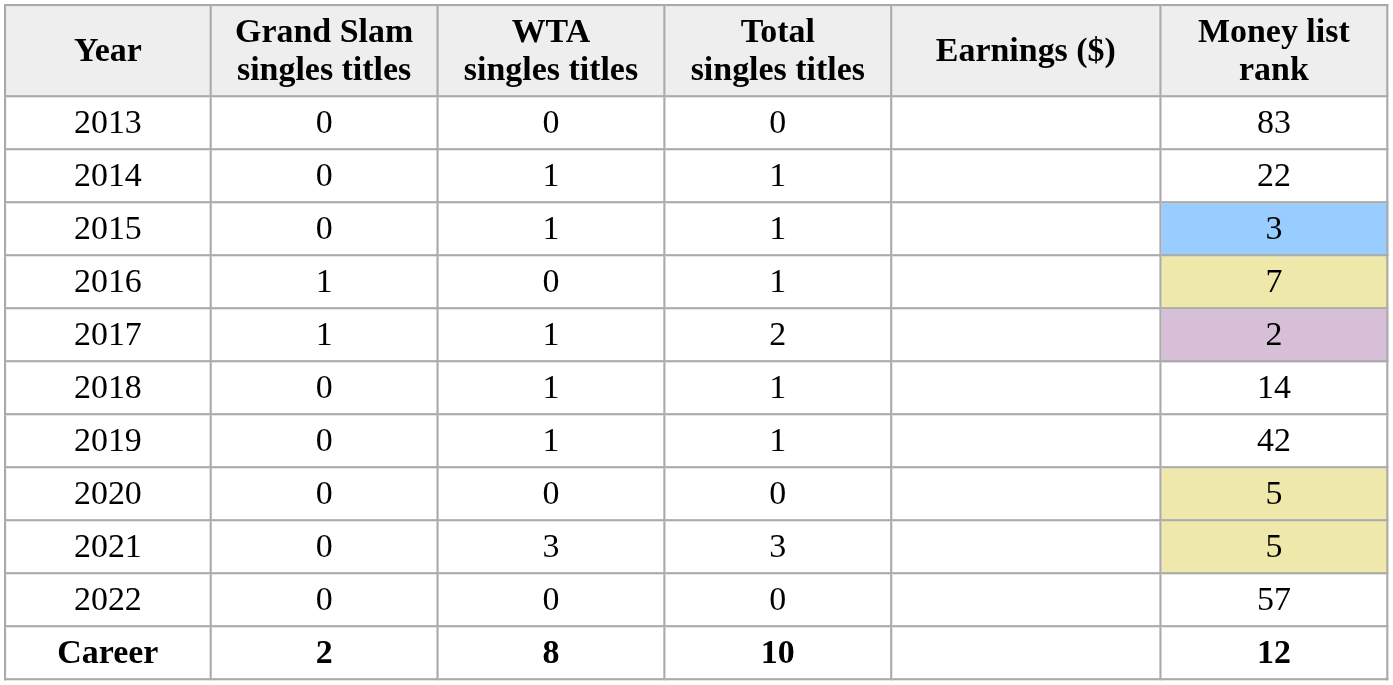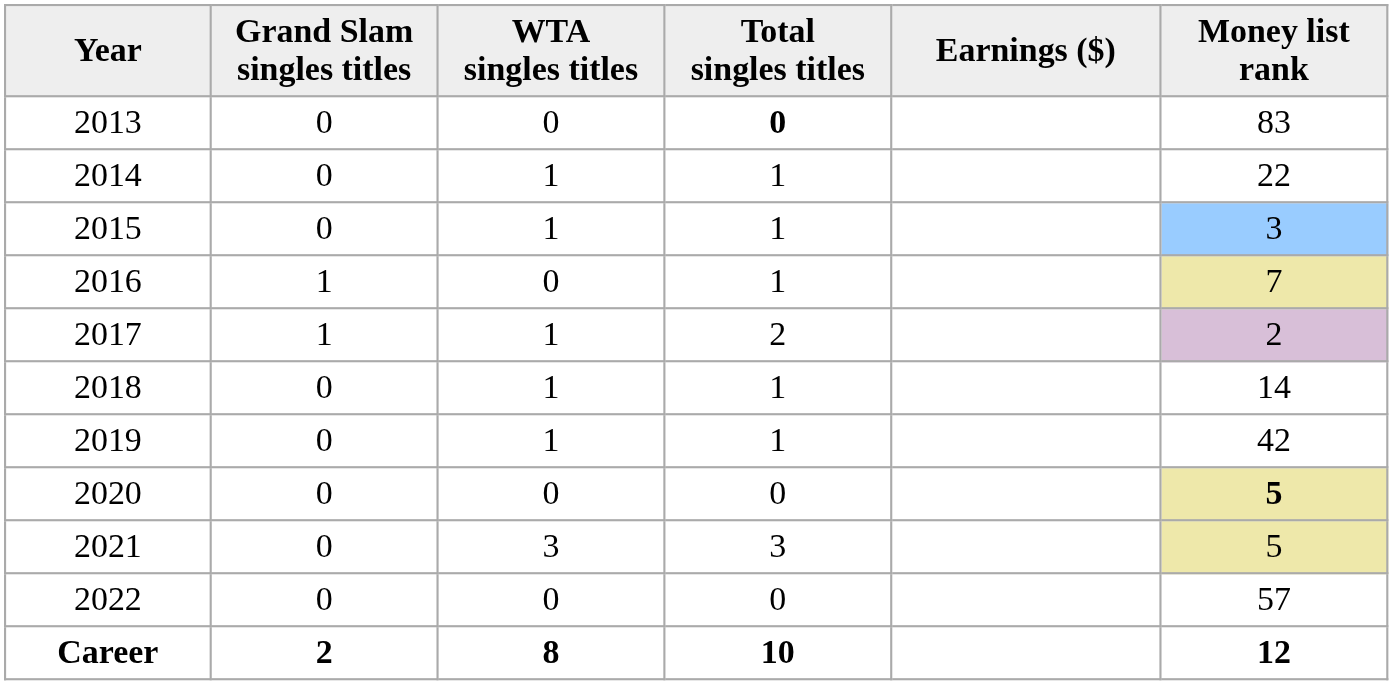(778, 122) normal -> (778, 122) bold
(1274, 493) normal -> (1274, 493) bold
